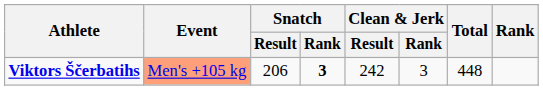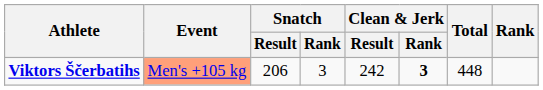(322, 71) bold -> (322, 71) normal
(424, 71) normal -> (424, 71) bold
